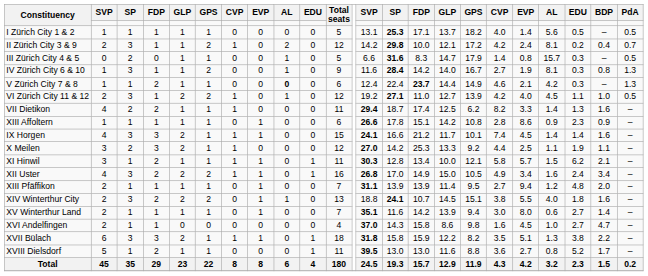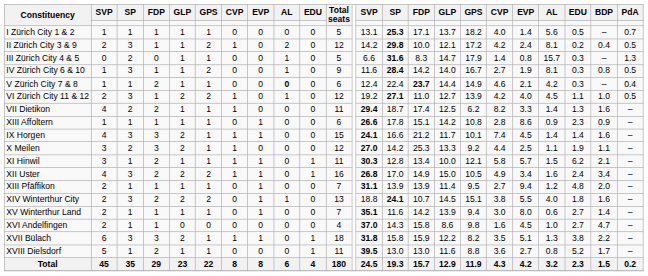(630, 32) 0.5 -> (630, 32) 0.7
(630, 45) 0.7 -> (630, 45) 0.5
(630, 57) 0.5 -> (630, 57) 1.3
(630, 70) 1.3 -> (630, 70) 0.5
(630, 83) 1.3 -> (630, 83) 0.4
